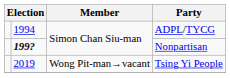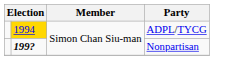(24, 30) no background -> (24, 30) gold background
- row: (189, 64)
